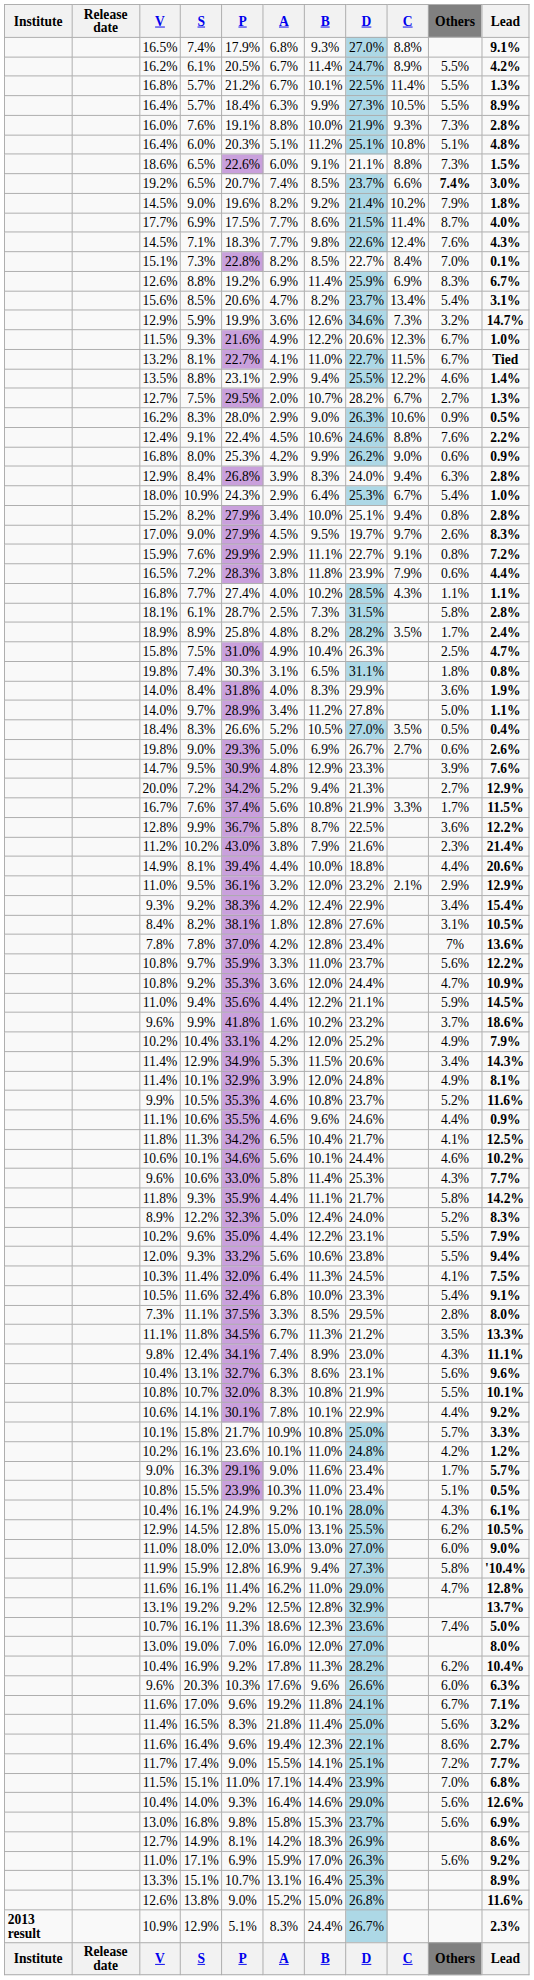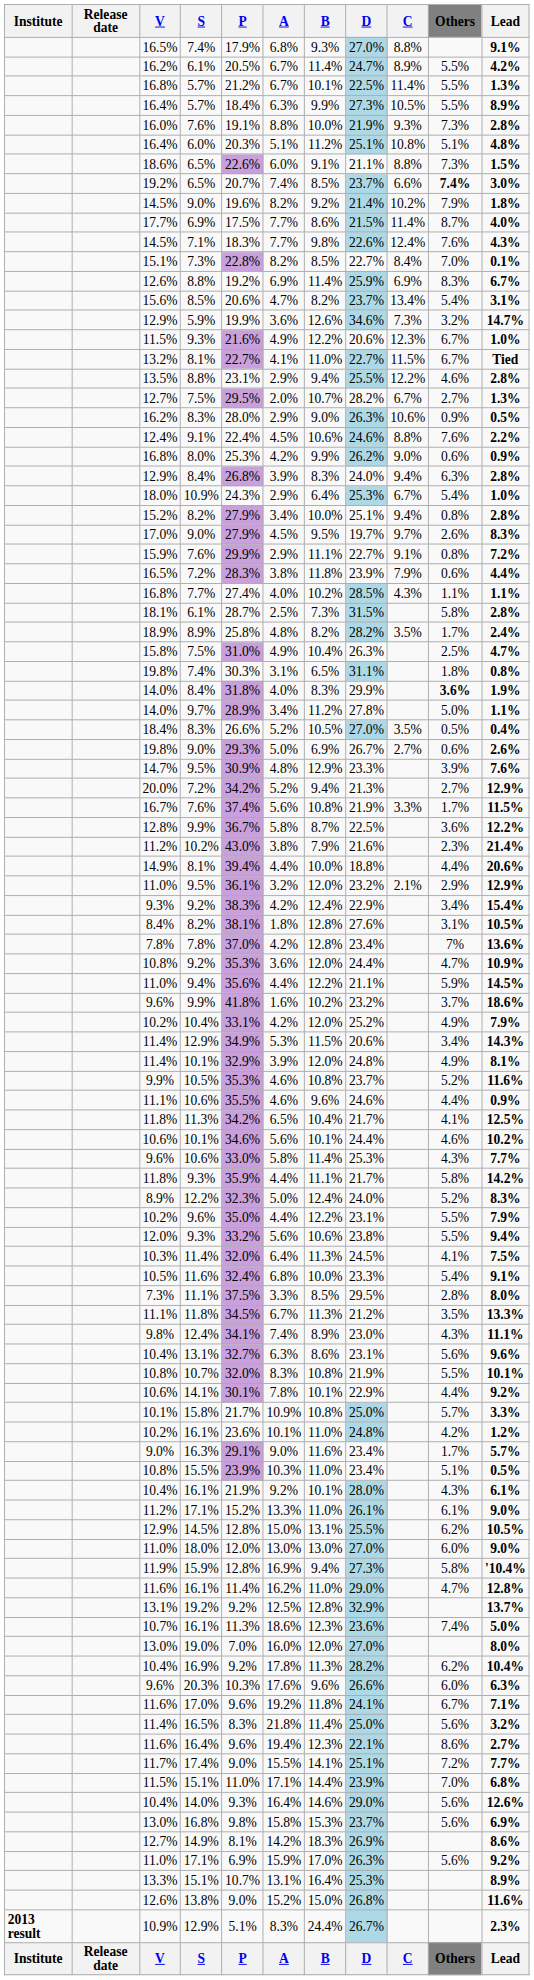(505, 379) 1.4% -> (505, 379) 2.8%
(455, 691) normal -> (455, 691) bold
- row: (160, 964)
(243, 1510) 24.9% -> (243, 1491) 21.9%
+ row: (160, 1510)
